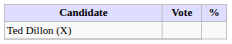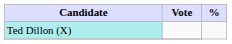(39, 30) no background -> (39, 30) paleturquoise background
